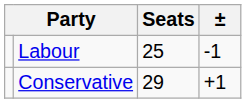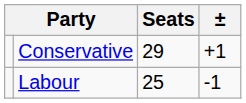rows swapped: (76, 82) <-> (49, 51)
